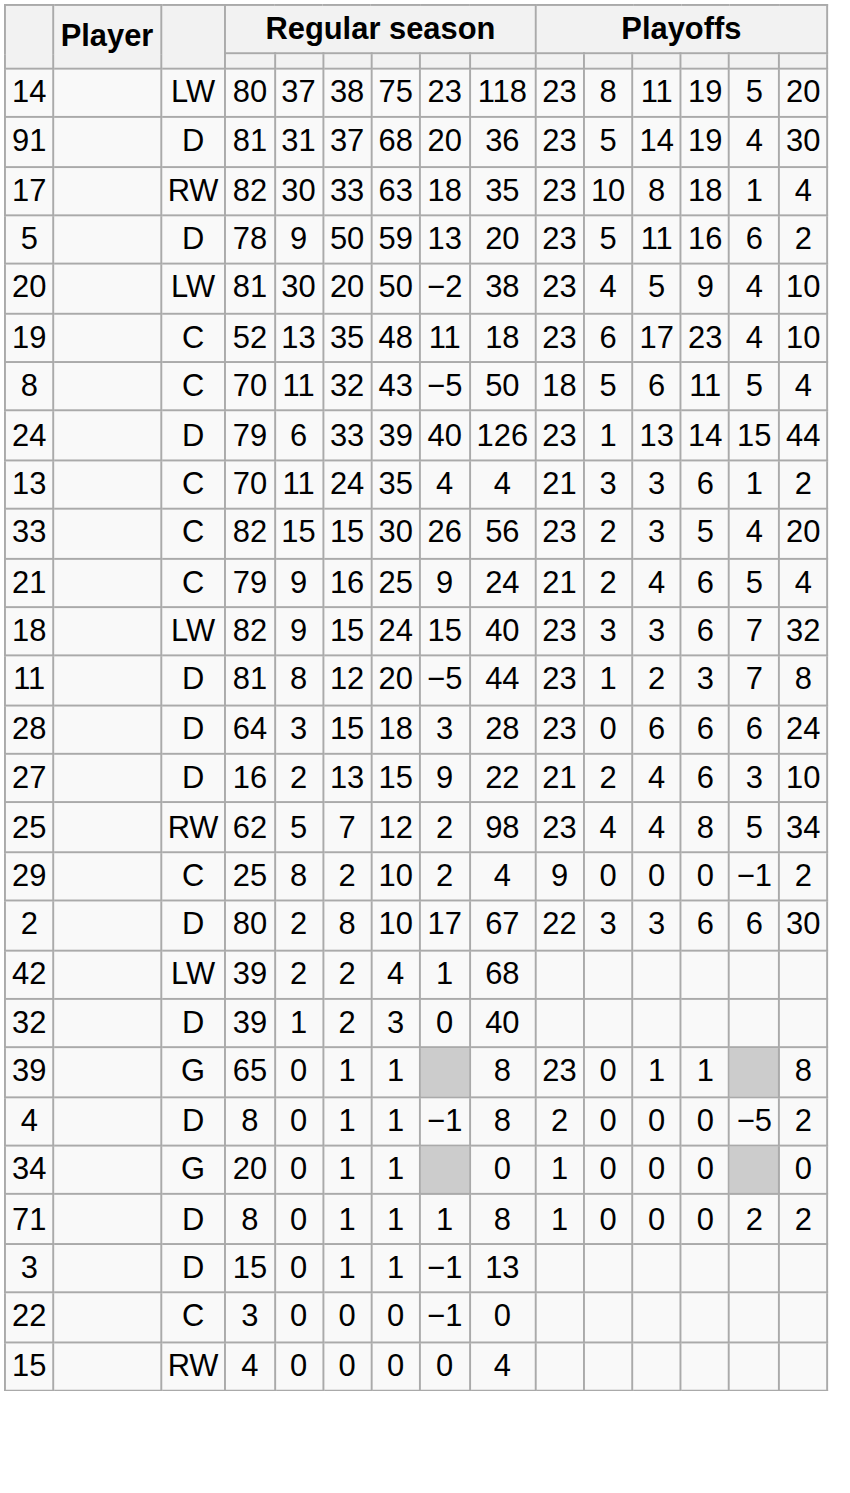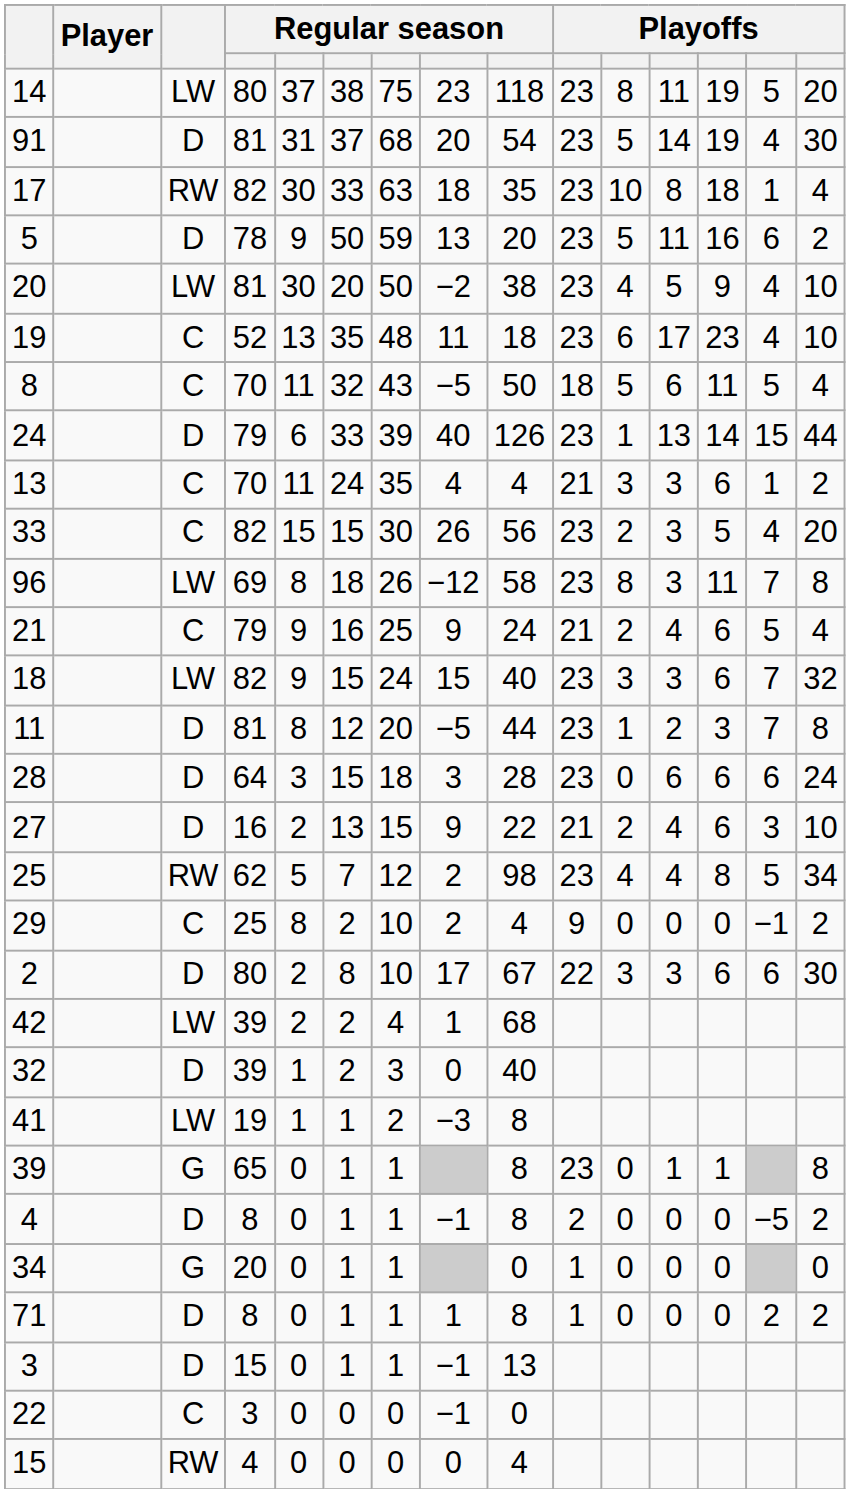(502, 141) 36 -> (519, 141) 54
+ row: (29, 581)
+ row: (29, 1120)
